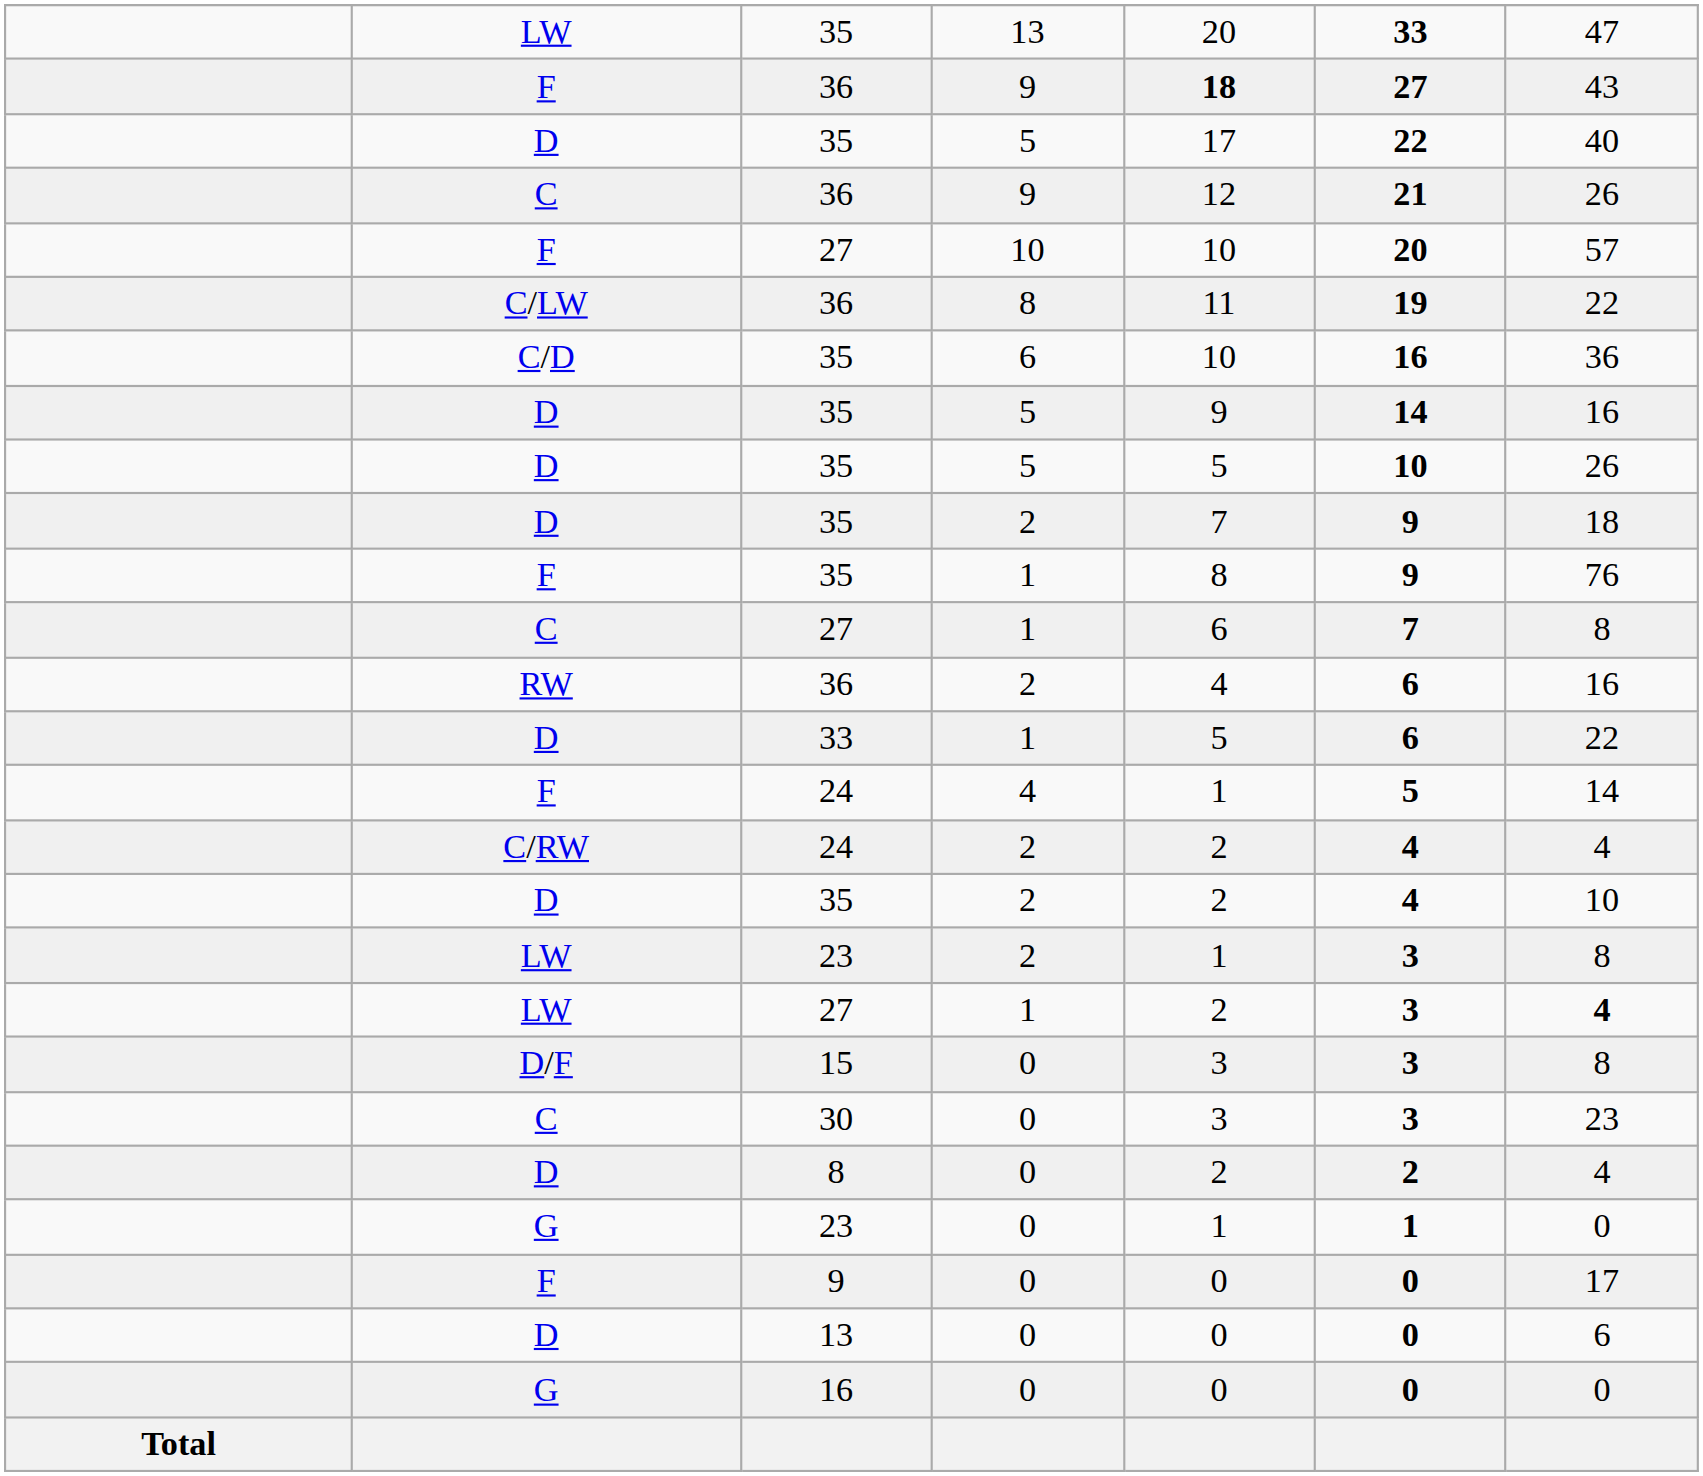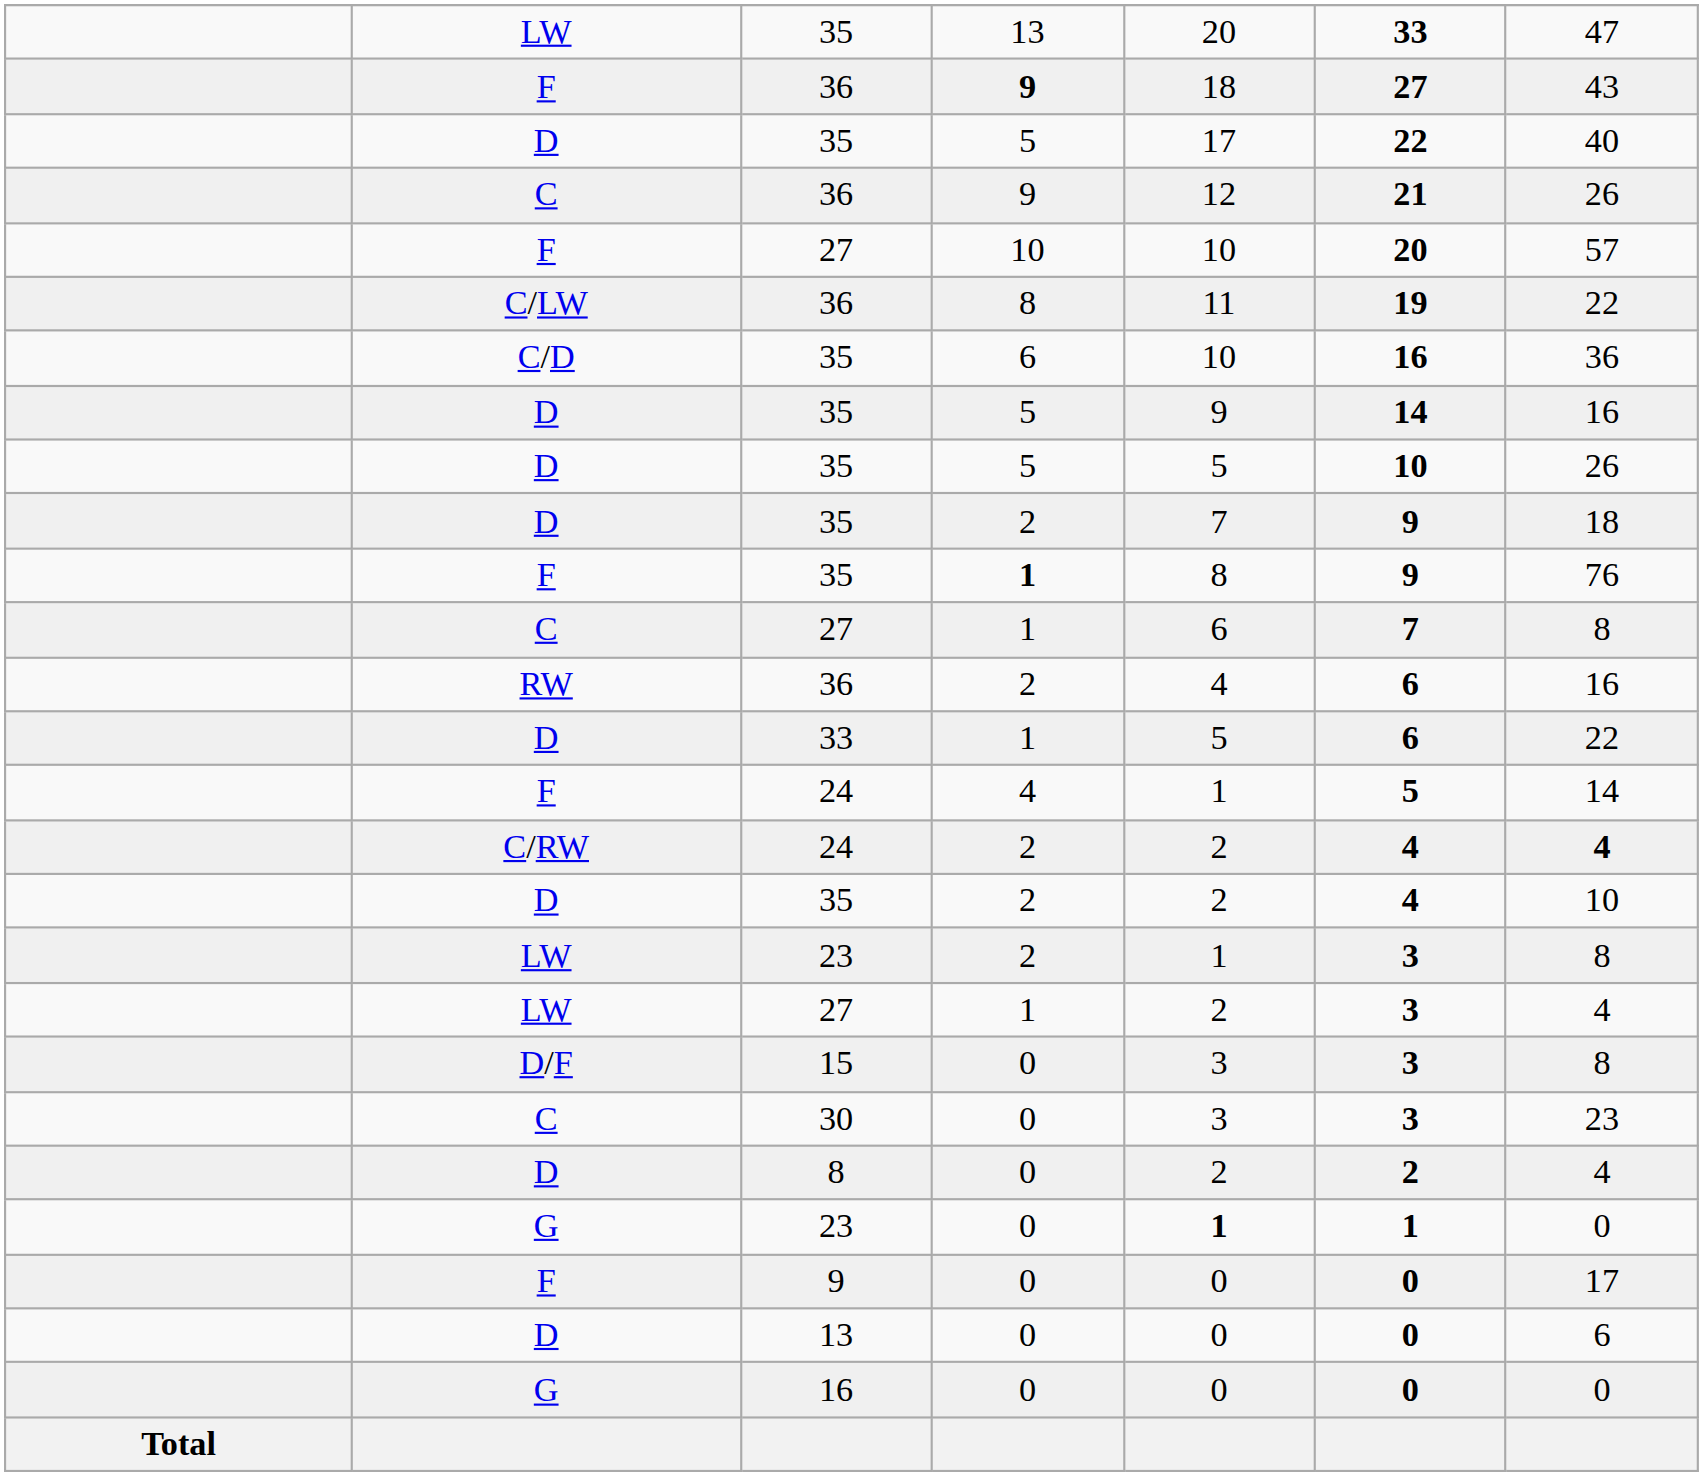(1027, 85) normal -> (1027, 85) bold
(1219, 85) bold -> (1219, 85) normal
(1027, 574) normal -> (1027, 574) bold
(1602, 846) normal -> (1602, 846) bold
(1602, 1009) bold -> (1602, 1009) normal
(1219, 1226) normal -> (1219, 1226) bold
